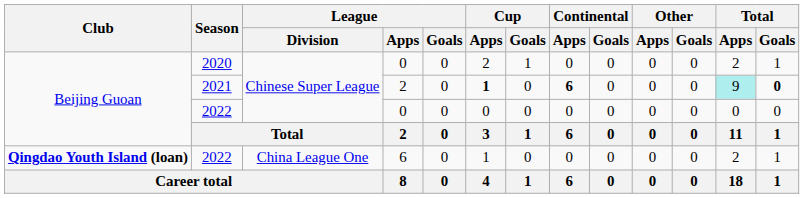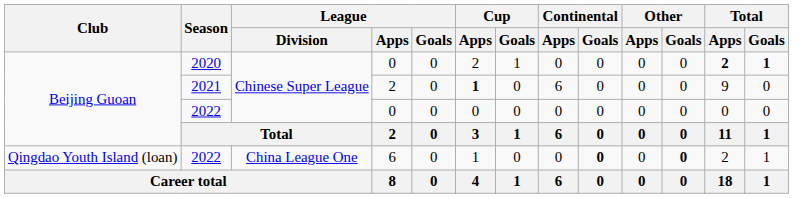(736, 63) normal -> (725, 63) bold
(777, 63) normal -> (767, 63) bold
(569, 87) bold -> (559, 87) normal
(736, 87) paleturquoise background -> (725, 87) no background
(777, 87) bold -> (767, 87) normal
(98, 157) bold -> (93, 157) normal
(611, 157) normal -> (600, 157) bold
(694, 157) normal -> (683, 157) bold
